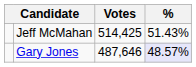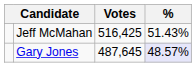(120, 33) 514,425 -> (120, 33) 516,425
(120, 52) 487,646 -> (120, 52) 487,645
